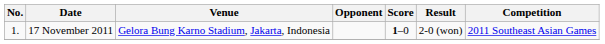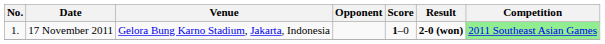(441, 30) normal -> (441, 30) bold
(532, 30) no background -> (533, 30) lightgreen background
